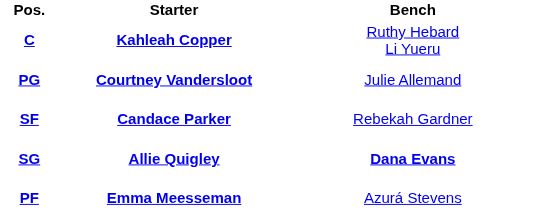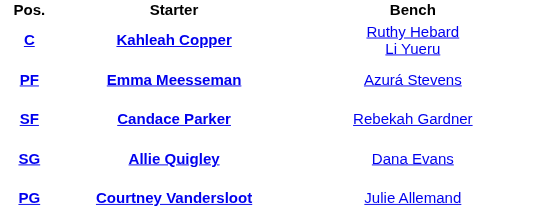rows swapped: (29, 198) <-> (29, 79)
(413, 158) bold -> (413, 158) normal
